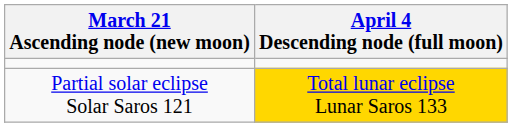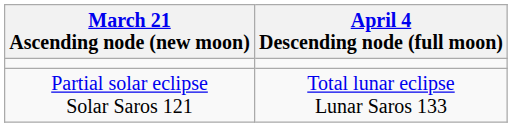(381, 95) gold background -> (381, 95) no background
